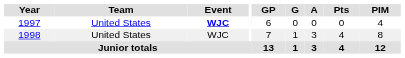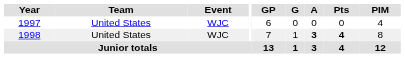(218, 22) bold -> (218, 22) normal
(314, 35) normal -> (314, 35) bold
(341, 35) normal -> (341, 35) bold
